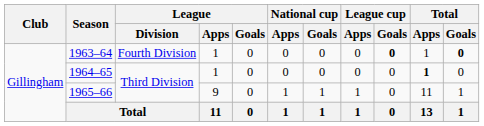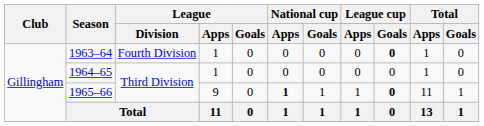(461, 53) bold -> (461, 53) normal
(426, 72) bold -> (426, 72) normal
(285, 92) normal -> (285, 92) bold
(392, 92) normal -> (392, 92) bold
